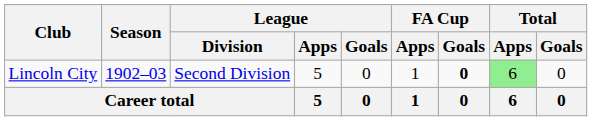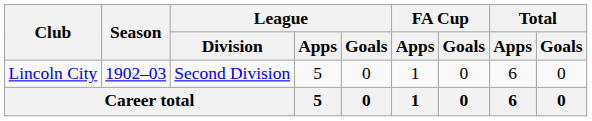(464, 73) bold -> (464, 73) normal
(513, 73) lightgreen background -> (513, 73) no background
